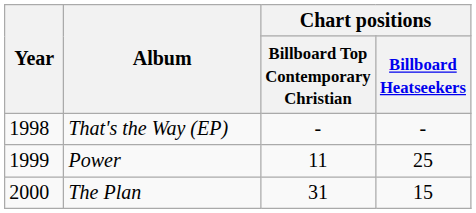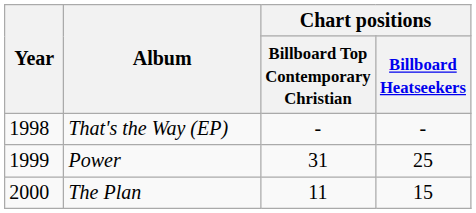(318, 160) 11 -> (318, 160) 31
(318, 192) 31 -> (318, 192) 11
